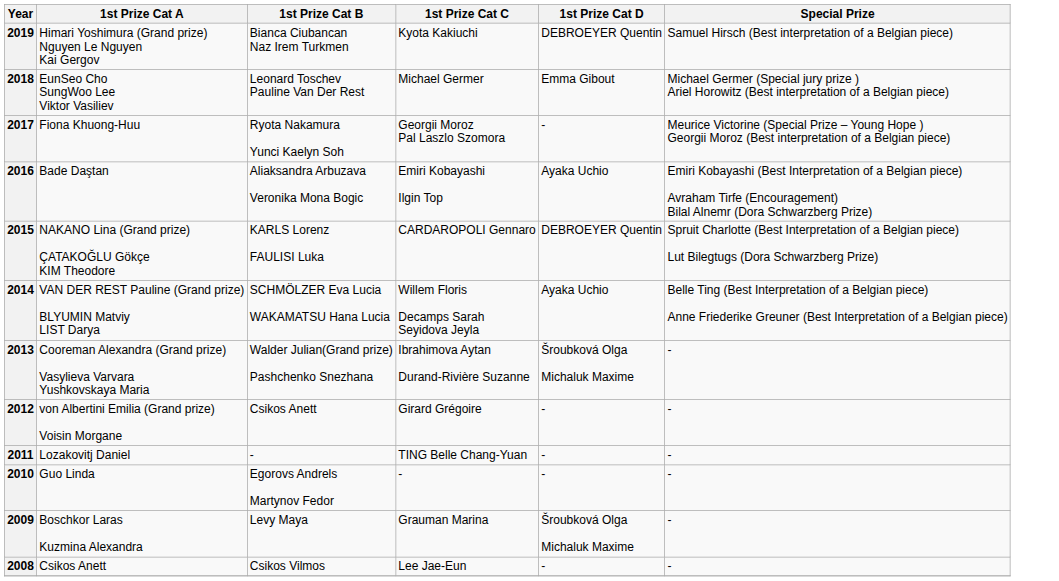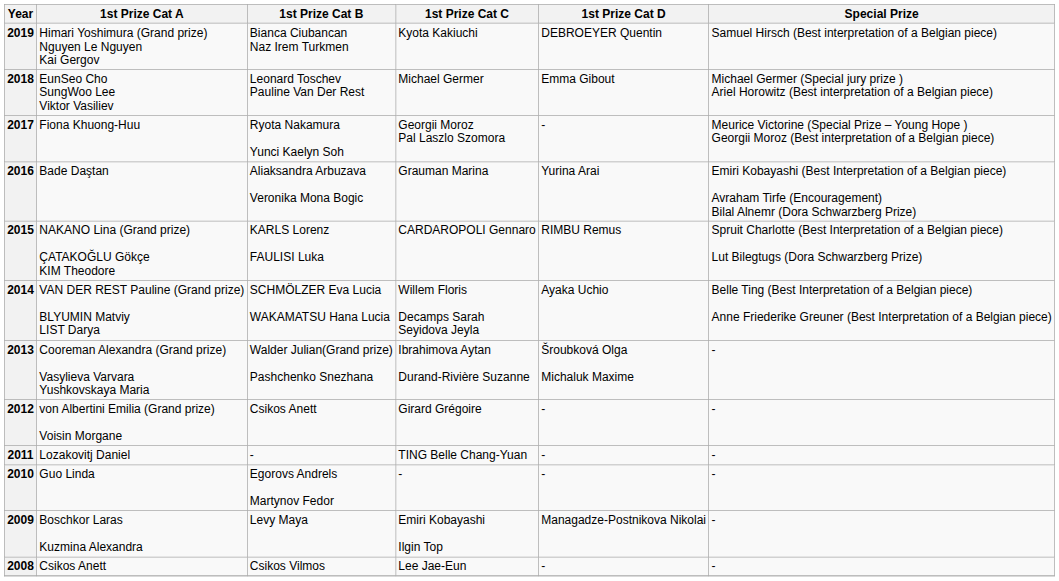(442, 184) Emiri Kobayashi Ilgin Top -> (443, 171) Grauman Marina
(575, 171) Ayaka Uchio -> (570, 171) Yurina Arai
(602, 230) DEBROEYER Quentin -> (581, 230) RIMBU Remus
(443, 520) Grauman Marina -> (442, 533) Emiri Kobayashi Ilgin Top
(588, 533) Šroubková Olga Michaluk Maxime -> (624, 520) Managadze-Postnikova Nikolai
